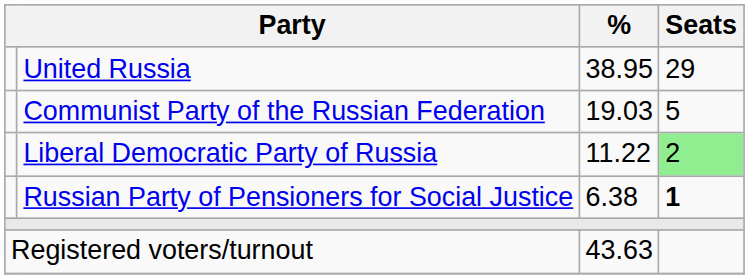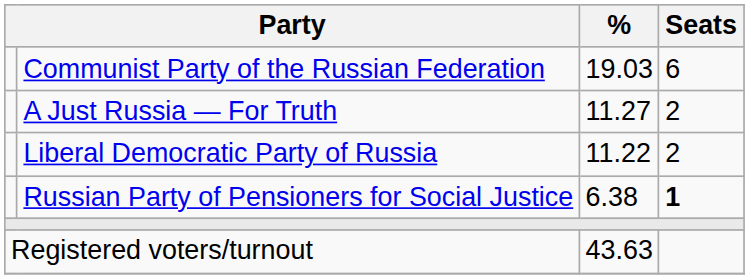- row: (107, 68)
(673, 111) 5 -> (673, 68) 6
+ row: (180, 111)
(673, 153) lightgreen background -> (673, 153) no background
